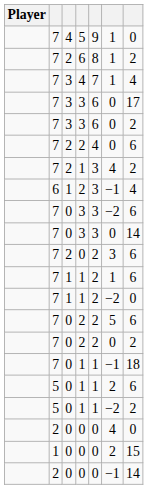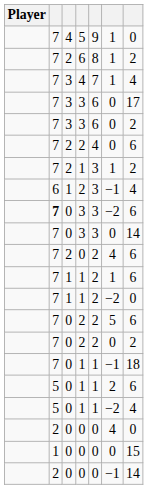(112, 168) 4 -> (112, 168) 1
(56, 211) normal -> (56, 211) bold
(112, 255) 3 -> (112, 255) 4
(133, 408) 2 -> (133, 408) 4
(112, 451) 2 -> (112, 451) 0
